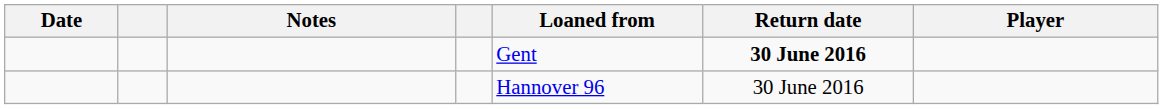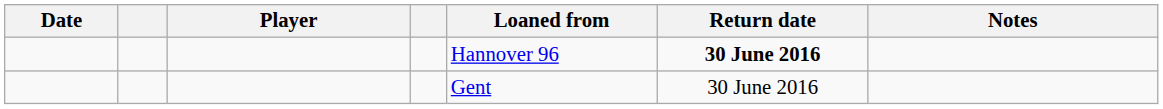columns swapped: (1035, 20) <-> (311, 20)
(517, 53) Gent -> (505, 53) Hannover 96
(550, 86) Hannover 96 -> (471, 86) Gent
